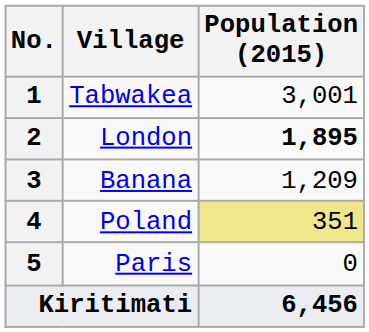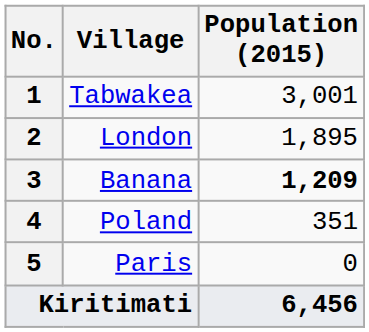(320, 139) bold -> (320, 139) normal
(320, 180) normal -> (320, 180) bold
(335, 222) khaki background -> (335, 222) no background
